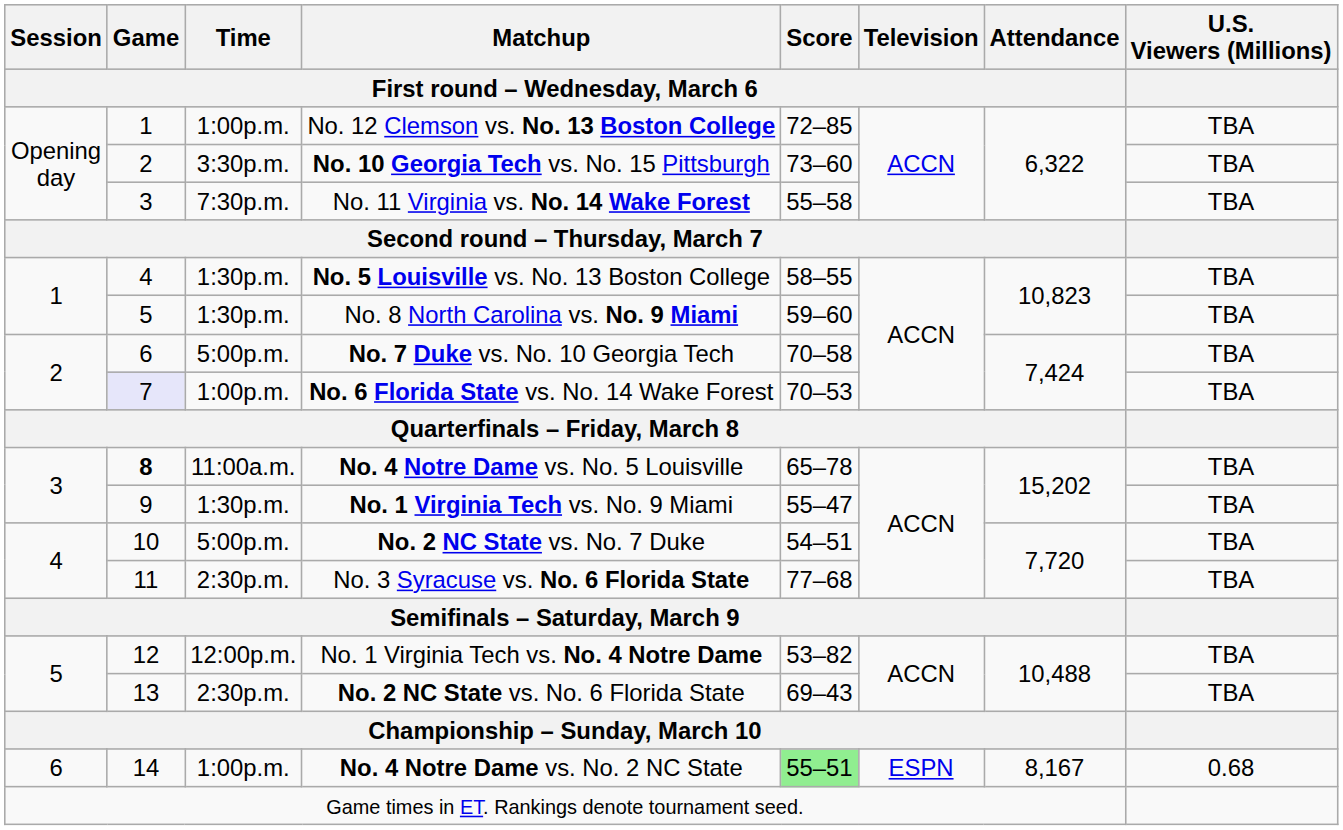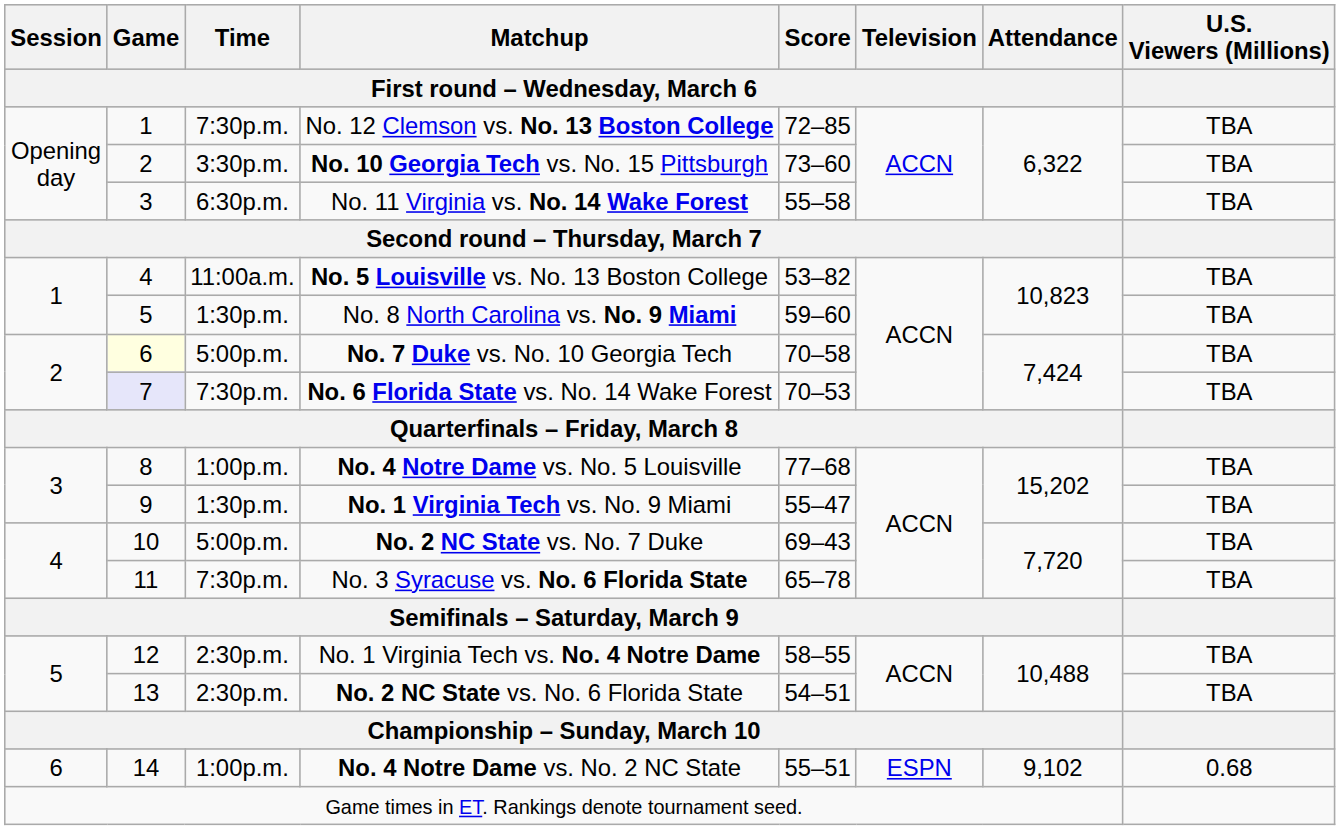(243, 126) 1:00p.m. -> (242, 126) 7:30p.m.
(243, 202) 7:30p.m. -> (242, 202) 6:30p.m.
(243, 277) 1:30p.m. -> (242, 277) 11:00a.m.
(819, 277) 58–55 -> (818, 277) 53–82
(146, 353) no background -> (146, 353) lightyellow background
(243, 391) 1:00p.m. -> (242, 391) 7:30p.m.
(146, 466) bold -> (146, 466) normal
(243, 466) 11:00a.m. -> (242, 466) 1:00p.m.
(819, 466) 65–78 -> (818, 466) 77–68
(819, 542) 54–51 -> (818, 542) 69–43
(243, 579) 2:30p.m. -> (242, 579) 7:30p.m.
(819, 579) 77–68 -> (818, 579) 65–78
(243, 655) 12:00p.m. -> (242, 655) 2:30p.m.
(819, 655) 53–82 -> (818, 655) 58–55
(819, 693) 69–43 -> (818, 693) 54–51
(819, 768) lightgreen background -> (818, 768) no background
(1055, 768) 8,167 -> (1053, 768) 9,102
